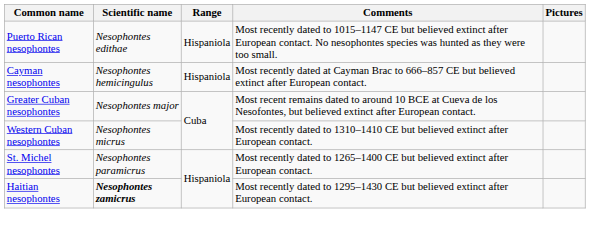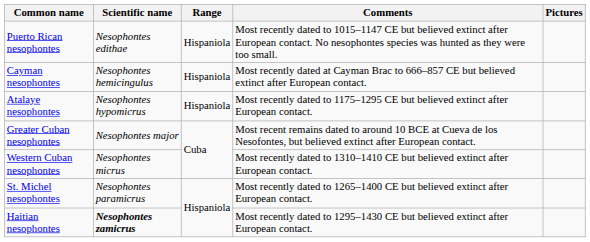+ row: (33, 106)
